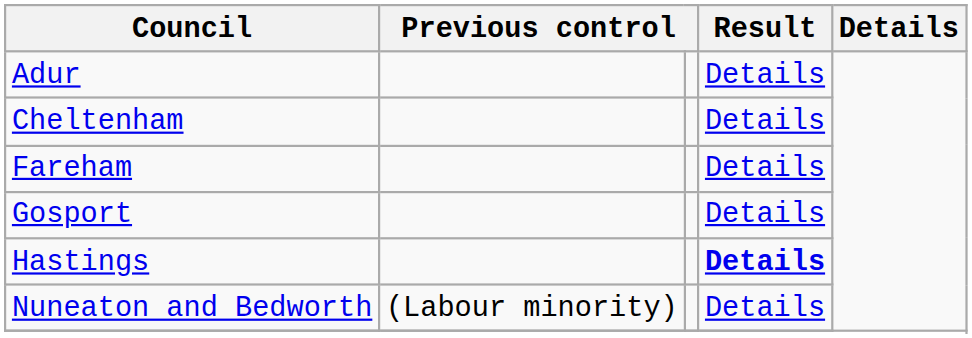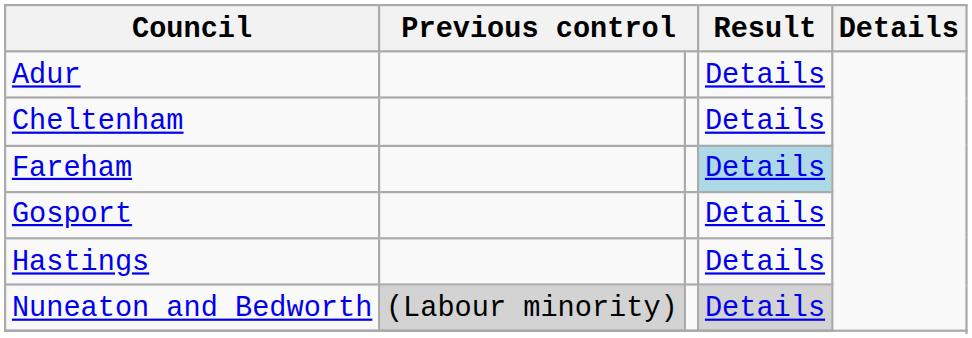(765, 168) no background -> (765, 168) lightblue background
(765, 261) bold -> (765, 261) normal
(532, 308) no background -> (532, 308) lightgrey background
(765, 308) no background -> (765, 308) lightgrey background
